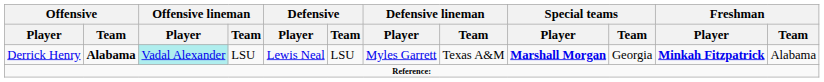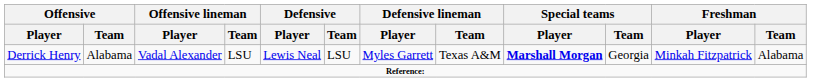(111, 54) bold -> (109, 54) normal
(183, 54) paleturquoise background -> (180, 54) no background
(711, 54) bold -> (703, 54) normal
